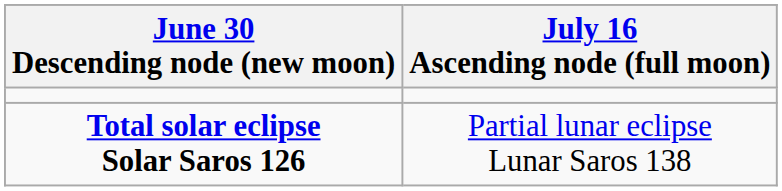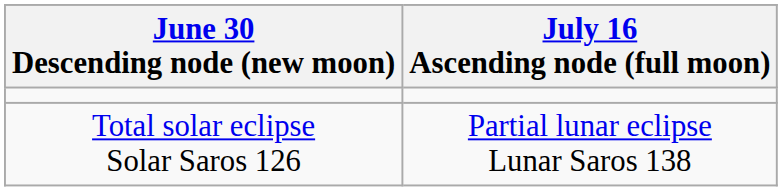(204, 143) bold -> (204, 143) normal
